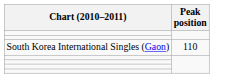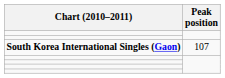(88, 47) normal -> (94, 47) bold
(190, 47) 110 -> (201, 47) 107
